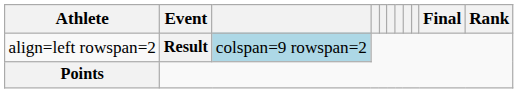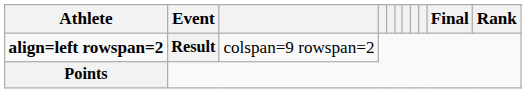(82, 47) normal -> (86, 47) bold
(291, 47) lightblue background -> (299, 47) no background
